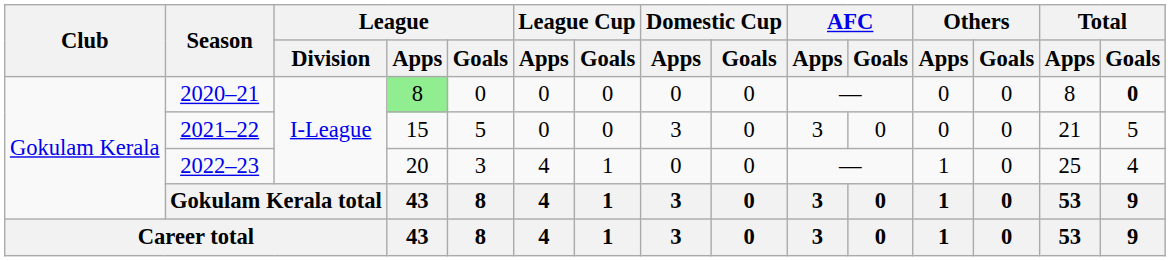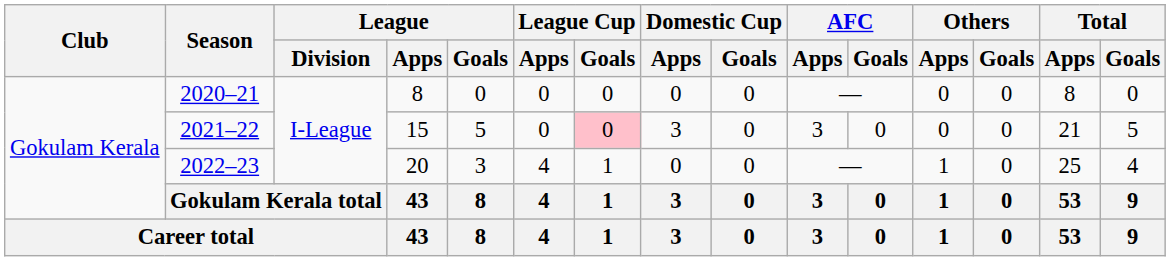(417, 93) lightgreen background -> (417, 93) no background
(1133, 93) bold -> (1133, 93) normal
(608, 129) no background -> (608, 129) pink background
